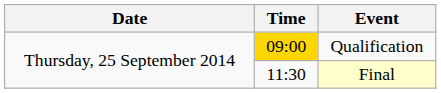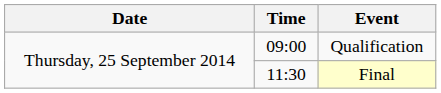(286, 46) gold background -> (286, 46) no background
